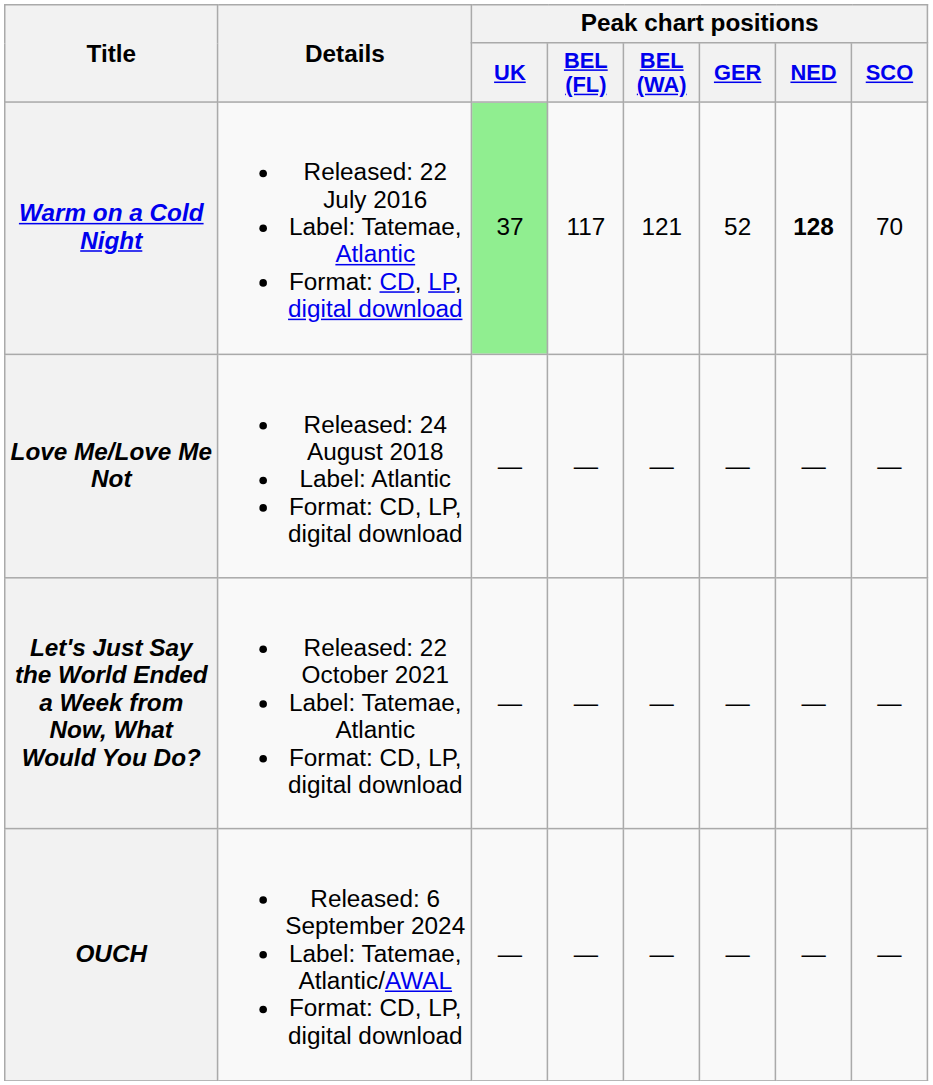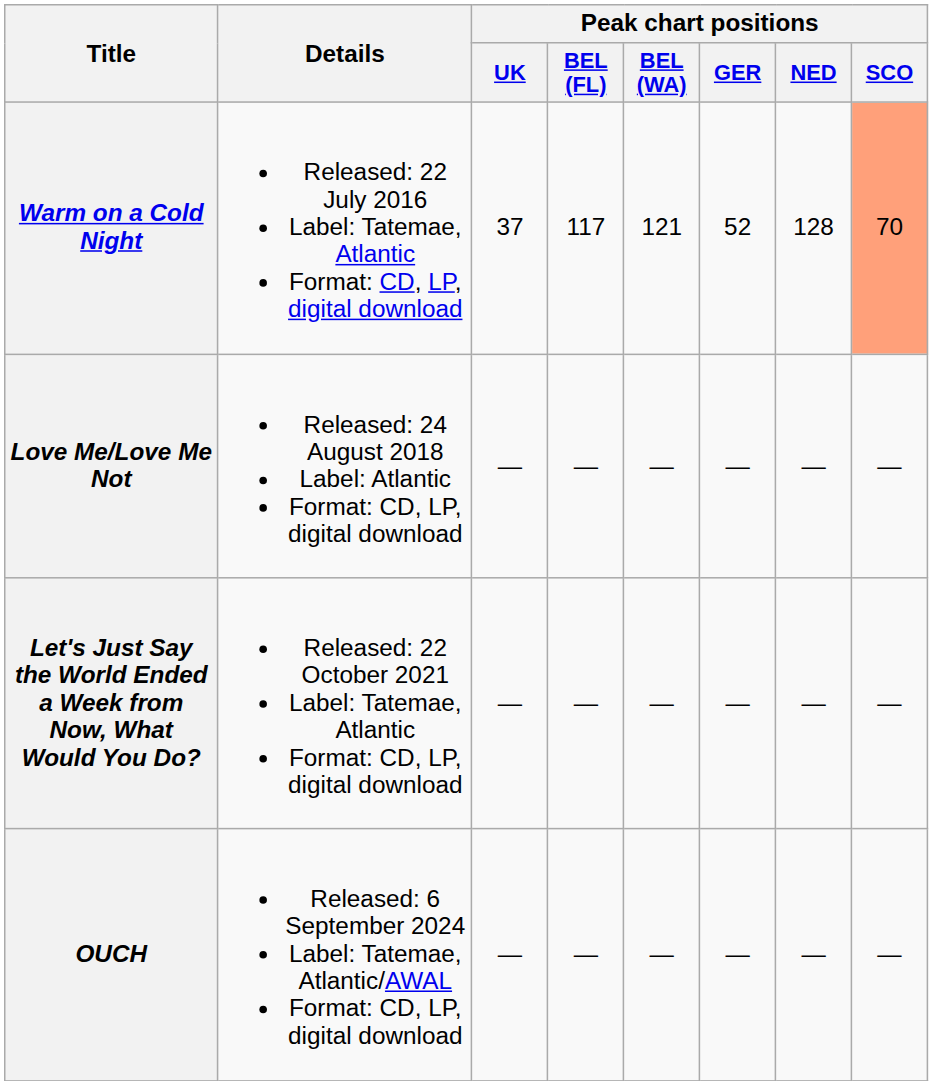(510, 227) lightgreen background -> (510, 227) no background
(814, 227) bold -> (814, 227) normal
(889, 227) no background -> (889, 227) lightsalmon background
